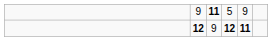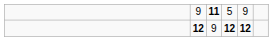(245, 28) 11 -> (245, 28) 12
